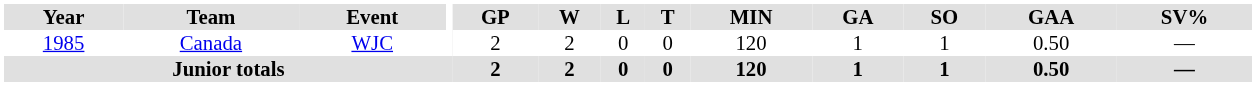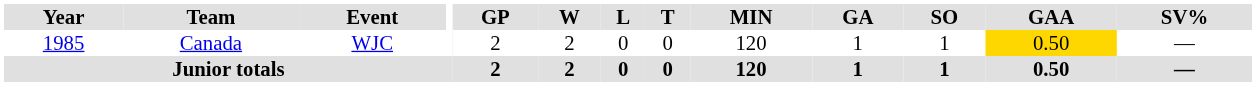(1051, 42) no background -> (1051, 42) gold background
